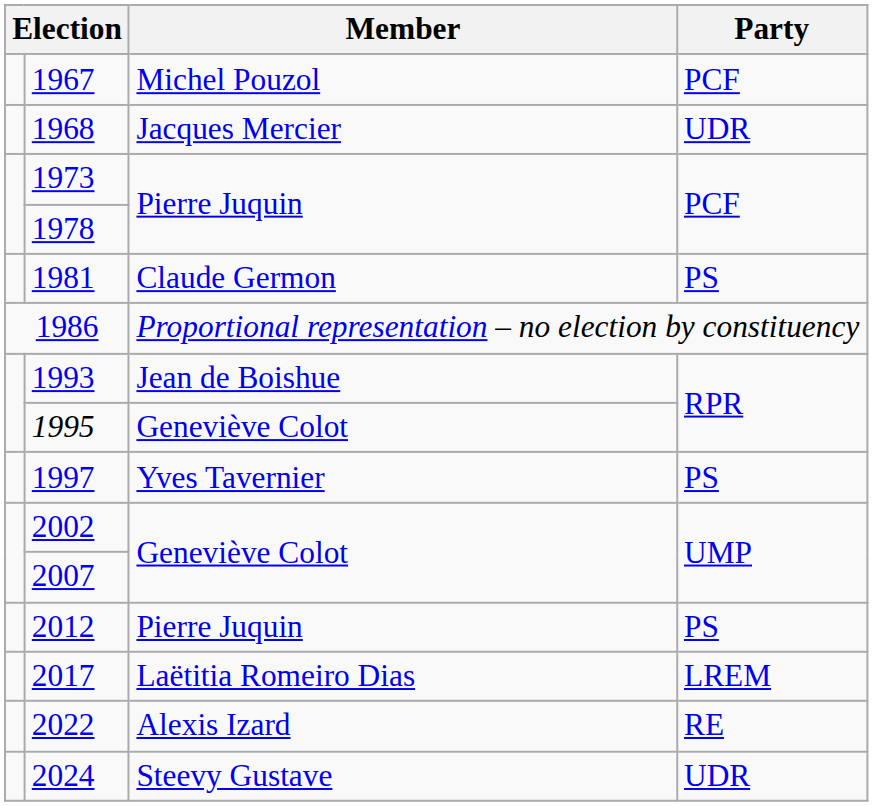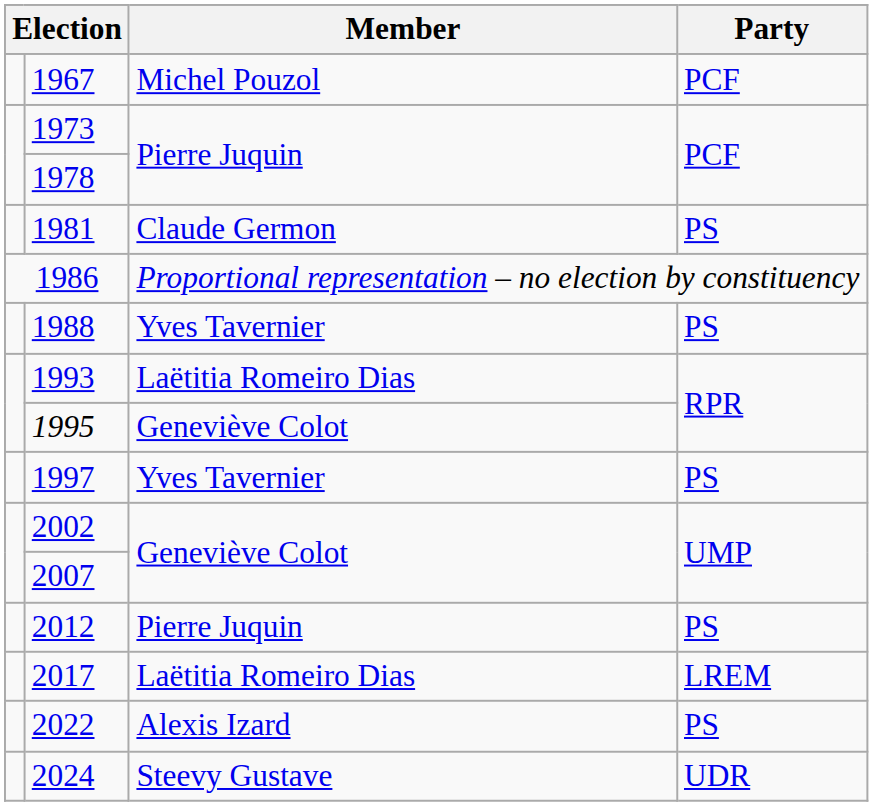- row: (63, 128)
+ row: (63, 327)
(238, 377) Jean de Boishue -> (276, 377) Laëtitia Romeiro Dias
(704, 725) RE -> (701, 725) PS
